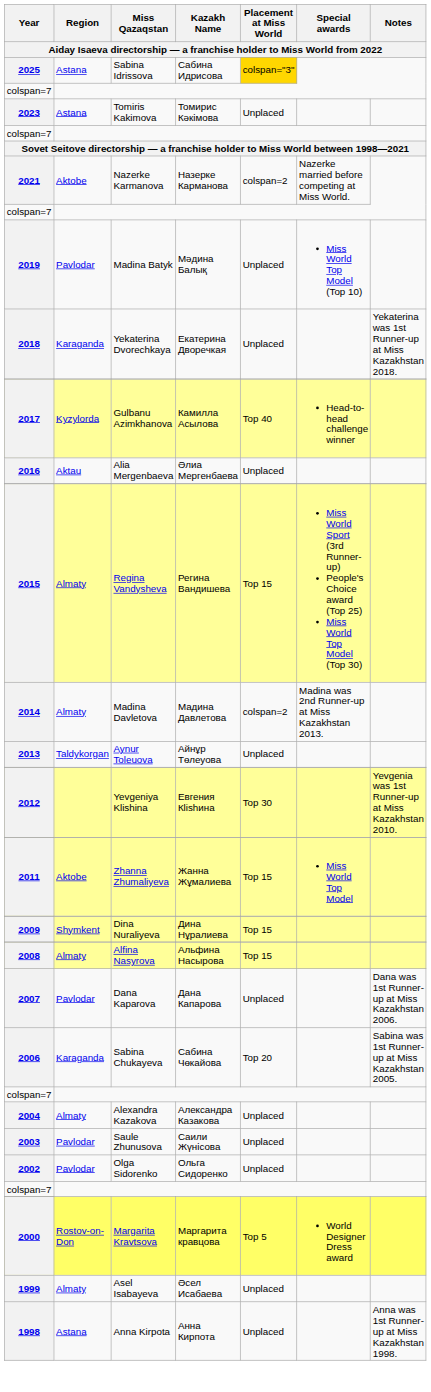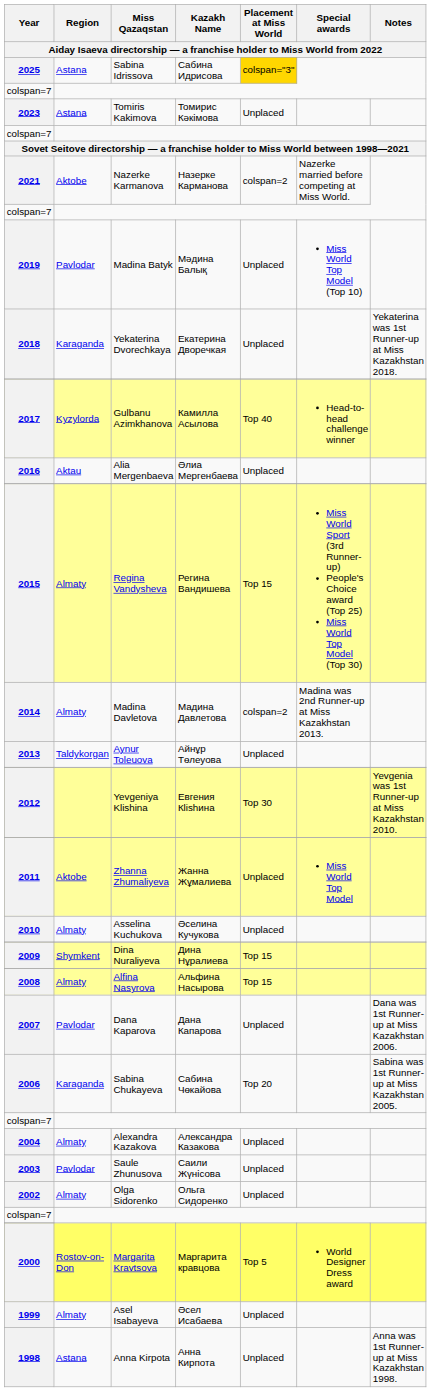(257, 877) Top 15 -> (263, 877) Unplaced
+ row: (29, 930)
(75, 1168) Pavlodar -> (71, 1195) Almaty
